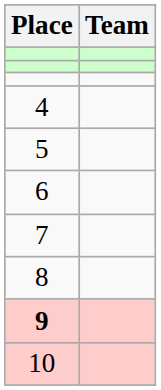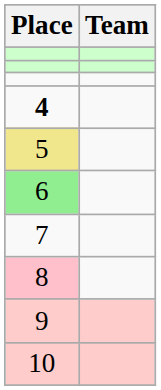(42, 106) normal -> (42, 106) bold
(42, 149) no background -> (42, 149) khaki background
(42, 191) no background -> (42, 191) lightgreen background
(42, 277) no background -> (42, 277) pink background
(42, 320) bold -> (42, 320) normal
